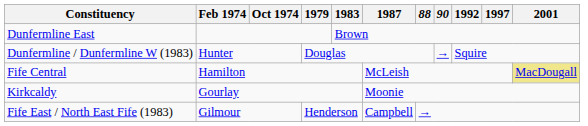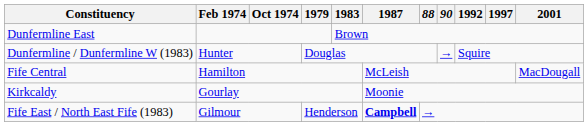(546, 72) khaki background -> (549, 72) no background
(389, 111) normal -> (391, 111) bold
